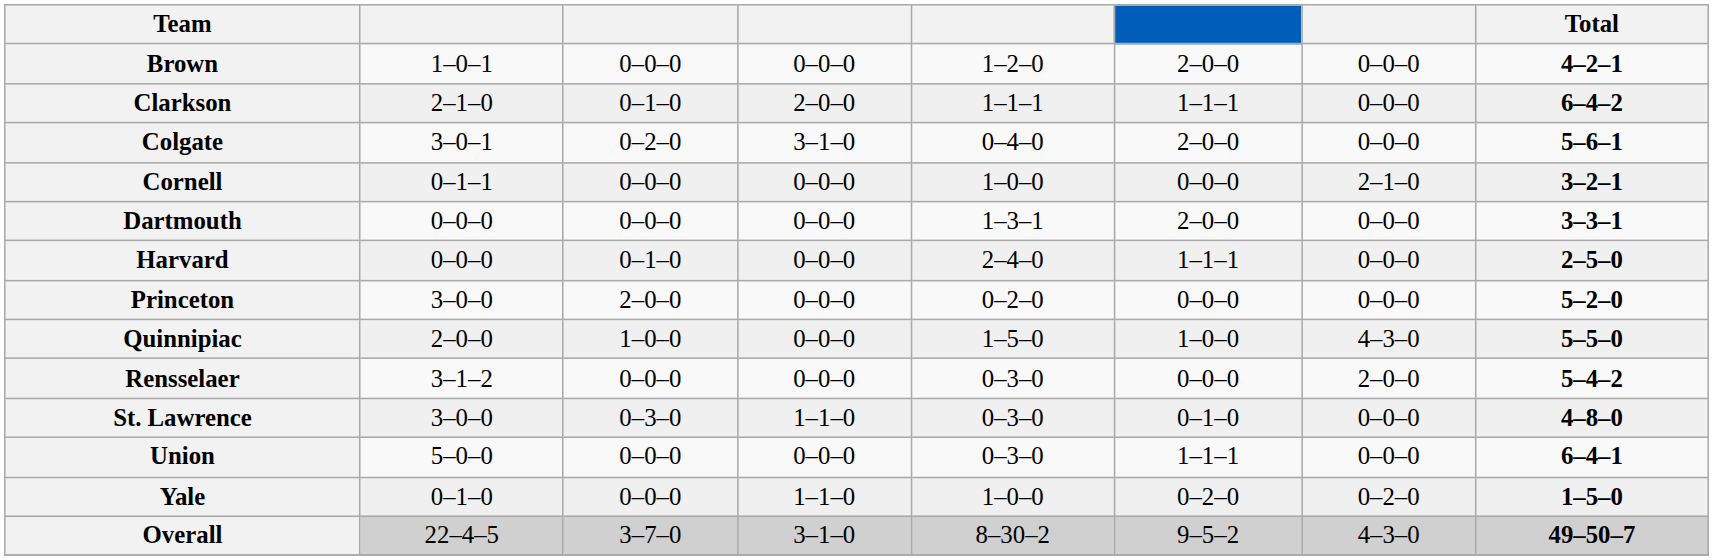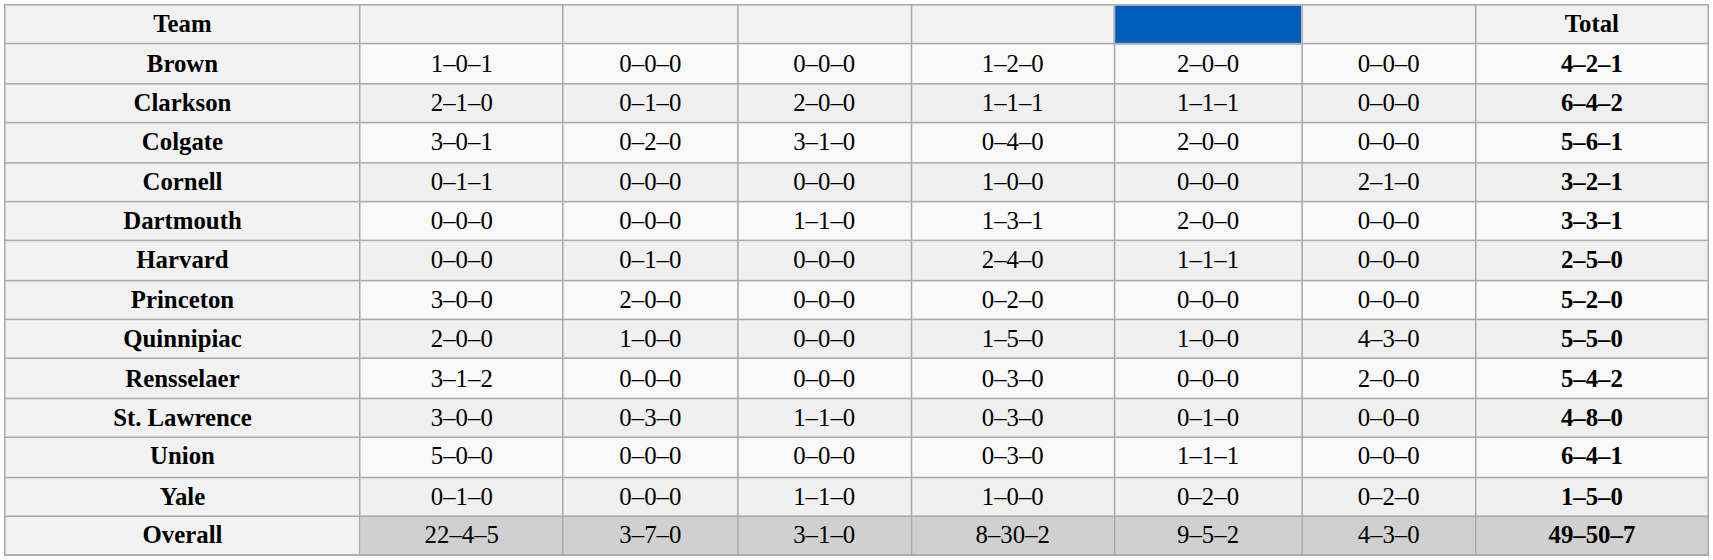(824, 220) 0–0–0 -> (824, 220) 1–1–0
